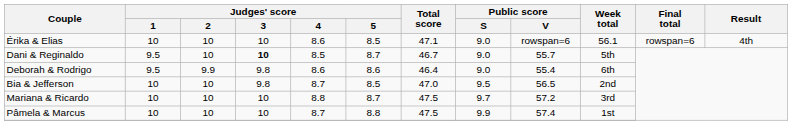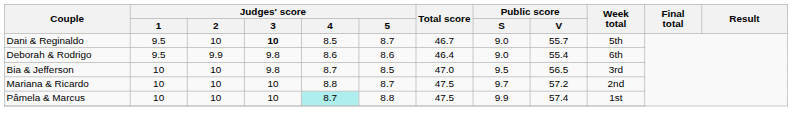- row: (35, 40)
(608, 84) 2nd -> (616, 69) 3rd
(608, 98) 3rd -> (616, 84) 2nd
(318, 113) no background -> (330, 98) paleturquoise background
